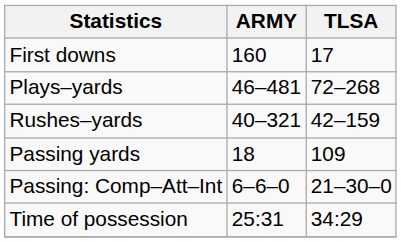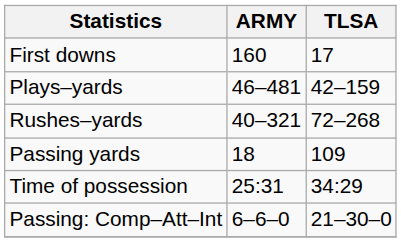(345, 87) 72–268 -> (345, 87) 42–159
(345, 120) 42–159 -> (345, 120) 72–268
rows swapped: (116, 186) <-> (99, 219)
